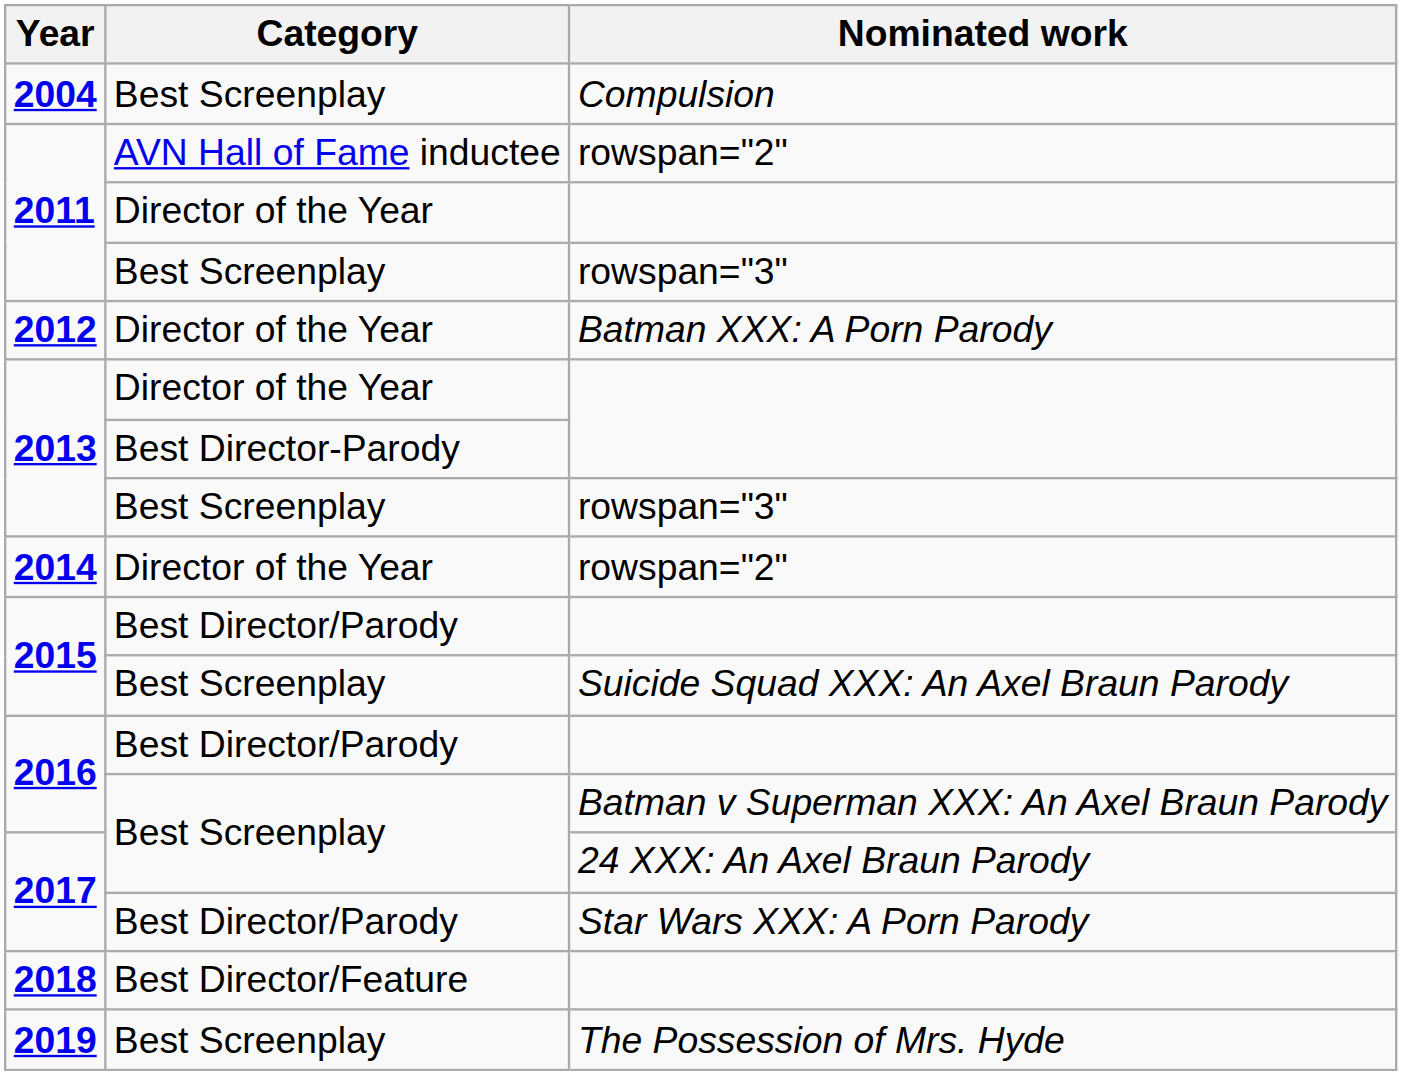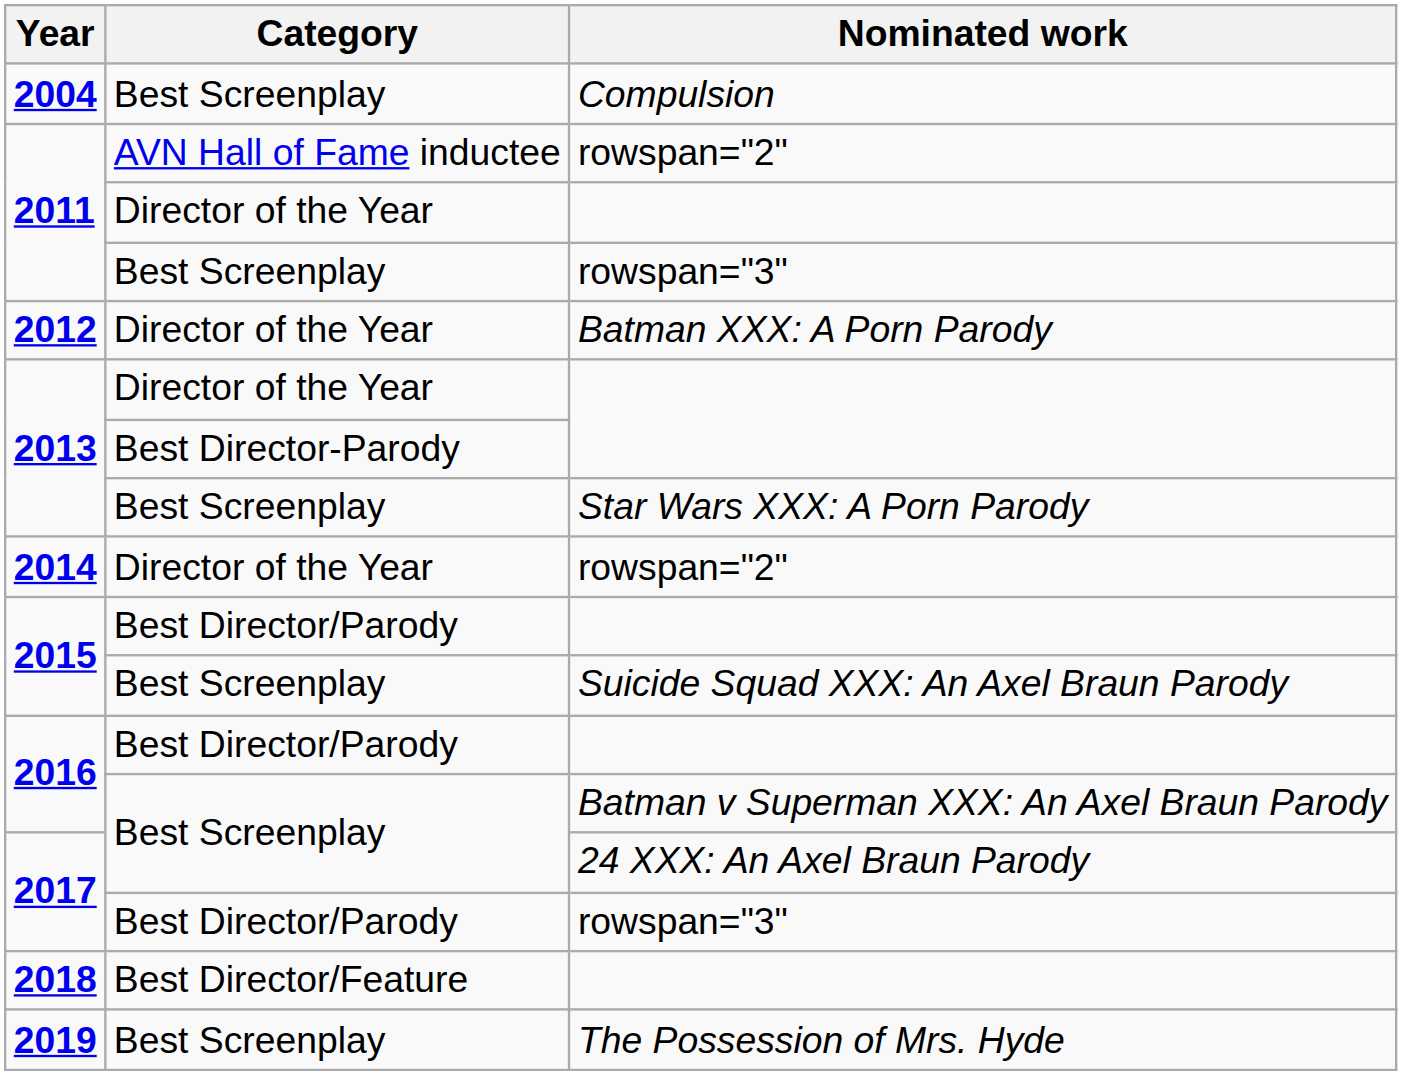(683, 507) rowspan="3" -> (833, 507) Star Wars XXX: A Porn Parody
(833, 920) Star Wars XXX: A Porn Parody -> (683, 920) rowspan="3"
